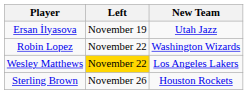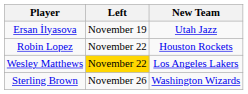(196, 47) Washington Wizards -> (196, 47) Houston Rockets
(196, 81) Houston Rockets -> (196, 81) Washington Wizards
